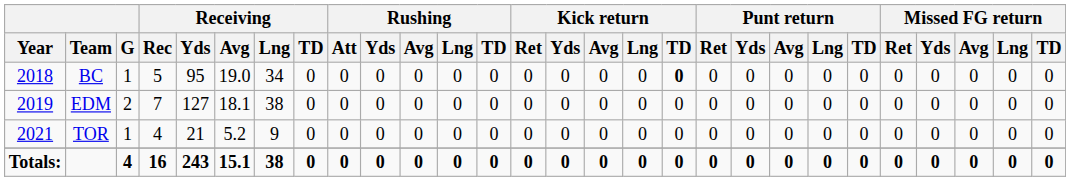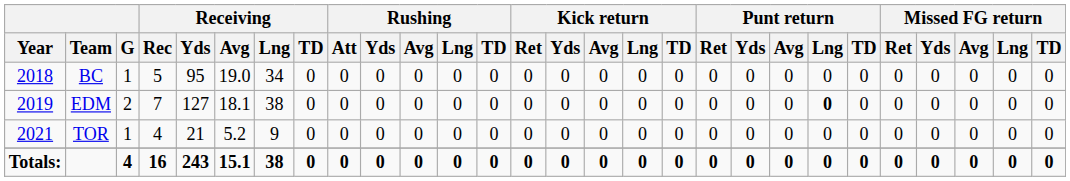(679, 76) bold -> (679, 76) normal
(827, 104) normal -> (827, 104) bold
